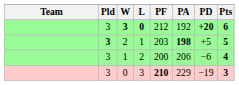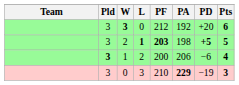(142, 27) bold -> (142, 27) normal
(206, 27) bold -> (206, 27) normal
(108, 42) bold -> (108, 42) normal
(142, 42) normal -> (142, 42) bold
(161, 42) normal -> (161, 42) bold
(184, 42) bold -> (184, 42) normal
(206, 42) normal -> (206, 42) bold
(108, 57) normal -> (108, 57) bold
(161, 73) bold -> (161, 73) normal
(184, 73) normal -> (184, 73) bold
